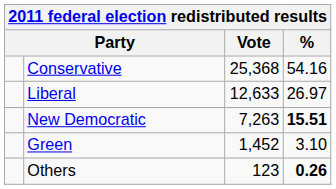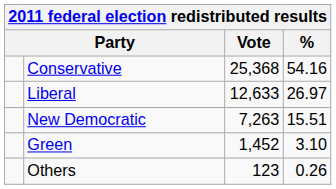(307, 119) bold -> (307, 119) normal
(311, 171) bold -> (311, 171) normal
